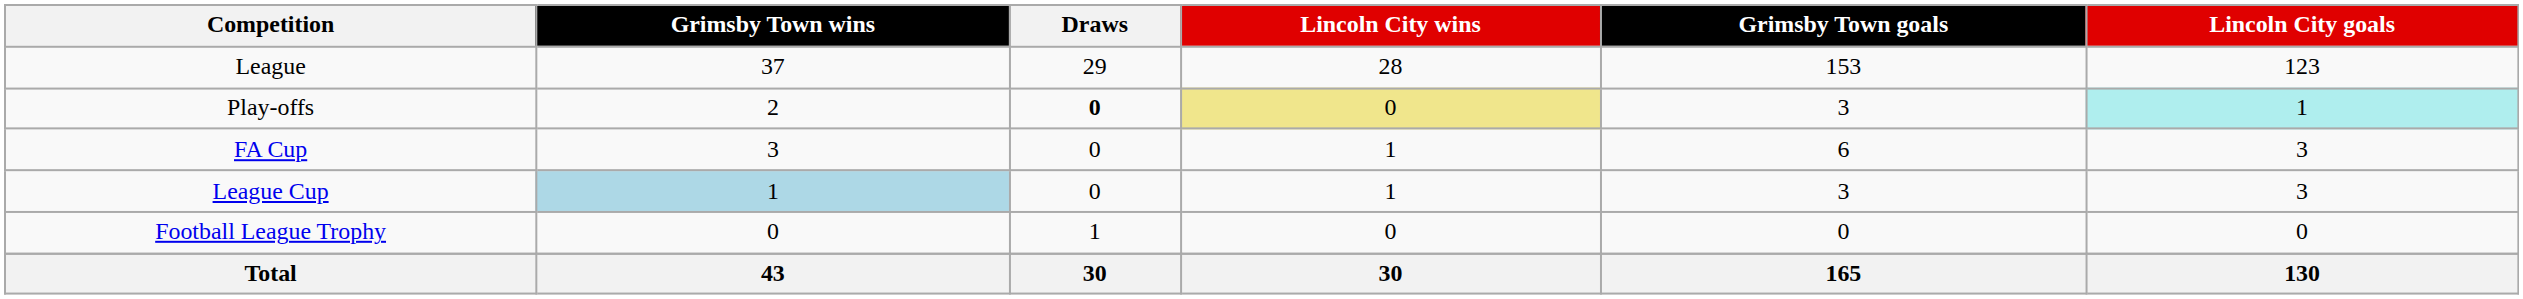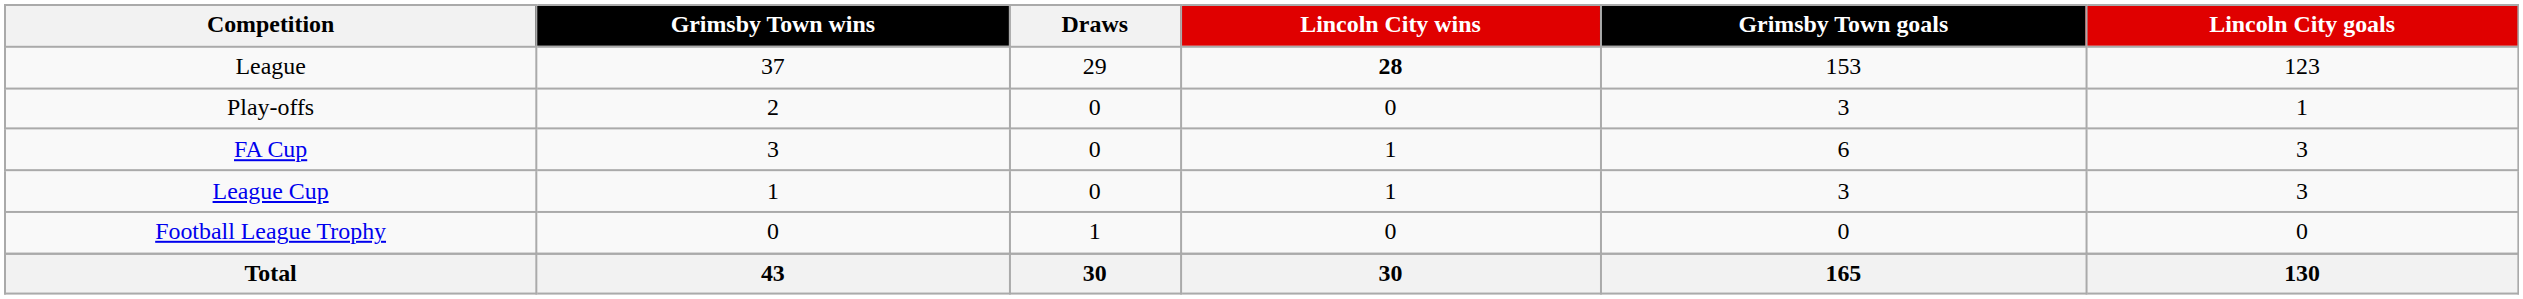(1391, 66) normal -> (1391, 66) bold
(1095, 107) bold -> (1095, 107) normal
(1391, 107) khaki background -> (1391, 107) no background
(2302, 107) paleturquoise background -> (2302, 107) no background
(773, 190) lightblue background -> (773, 190) no background
